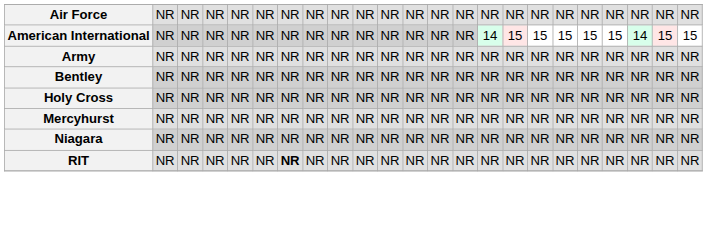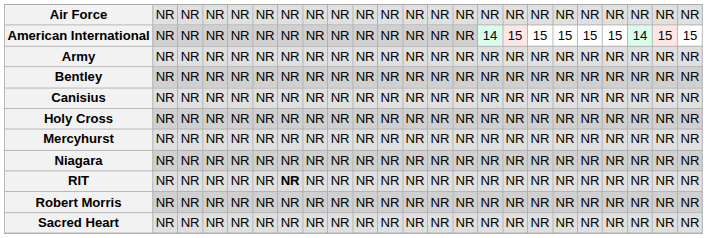+ row: (79, 98)
+ row: (79, 202)
+ row: (79, 222)
